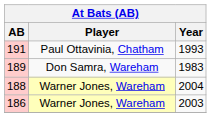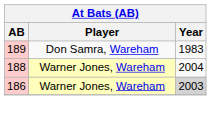- row: (16, 49)
(191, 103) no background -> (191, 85) lightgrey background
